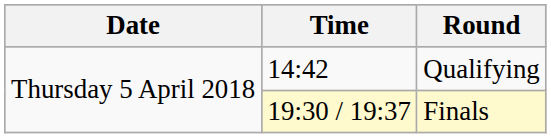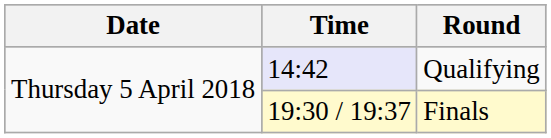(298, 68) no background -> (298, 68) lavender background
